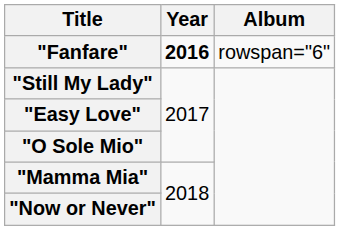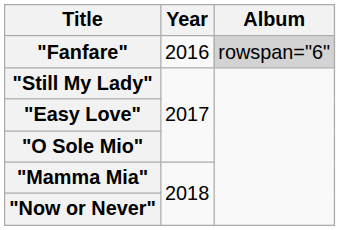(187, 51) bold -> (187, 51) normal
(274, 51) no background -> (274, 51) lightgrey background
